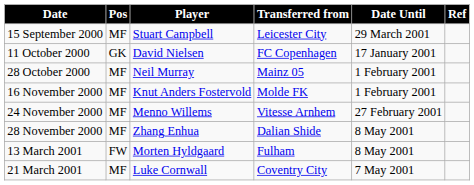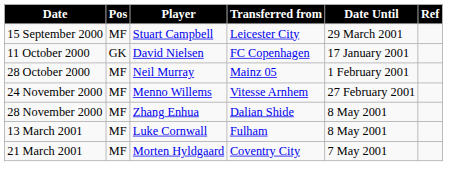- row: (55, 92)
(118, 151) FW -> (118, 131) MF
(179, 151) Morten Hyldgaard -> (170, 131) Luke Cornwall
(170, 170) Luke Cornwall -> (179, 151) Morten Hyldgaard
